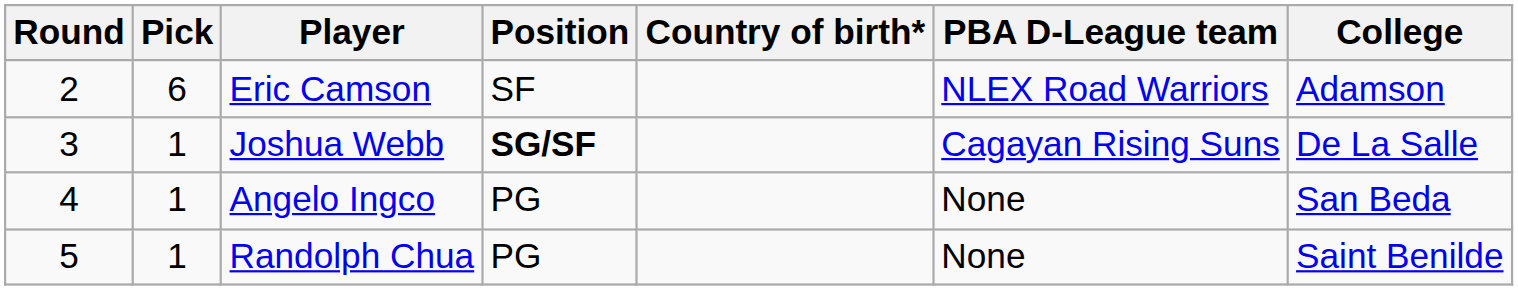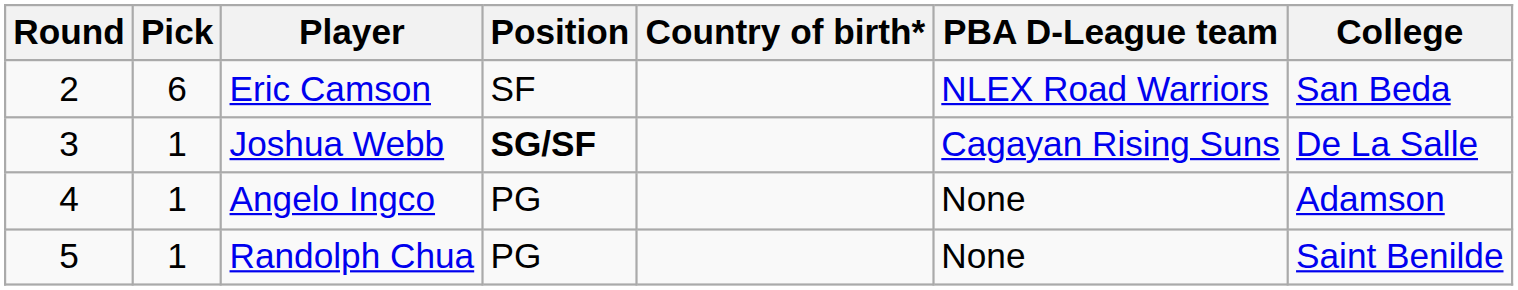(1370, 88) Adamson -> (1373, 88) San Beda
(1373, 199) San Beda -> (1370, 199) Adamson
